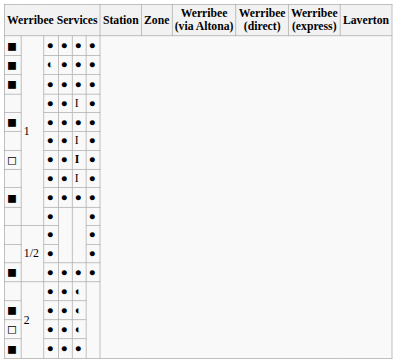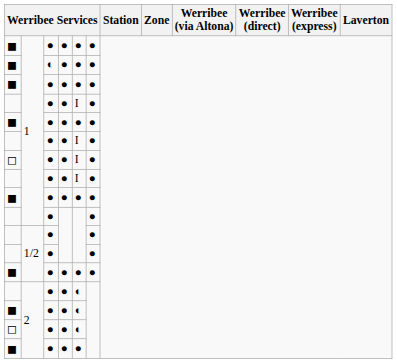(77, 159) bold -> (77, 159) normal
